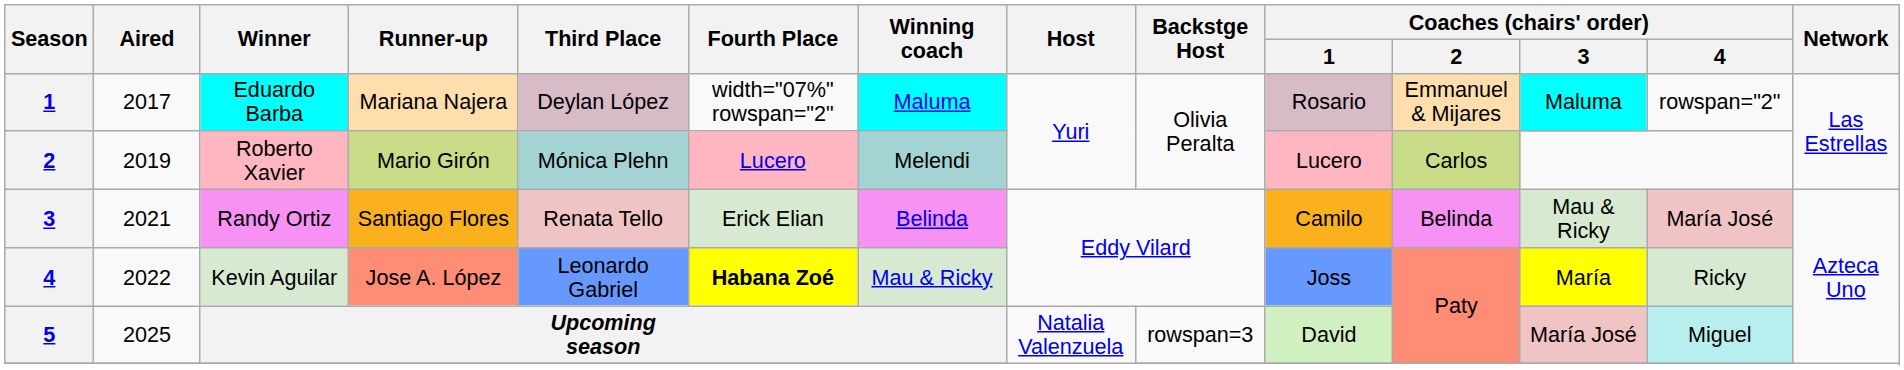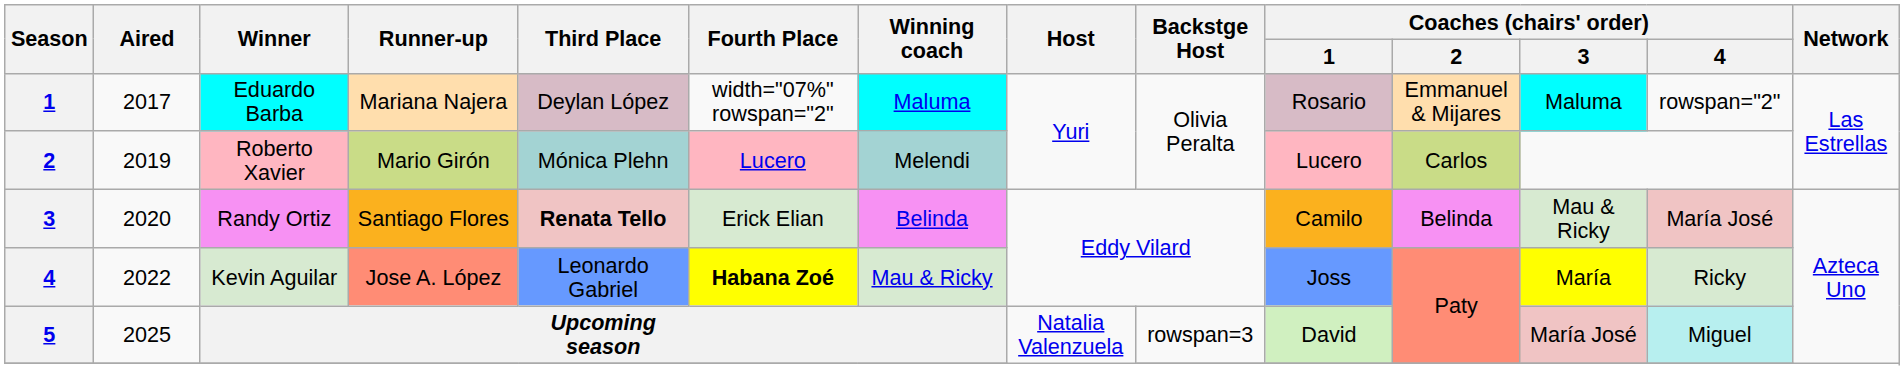(147, 219) 2021 -> (147, 219) 2020
(603, 219) normal -> (603, 219) bold
